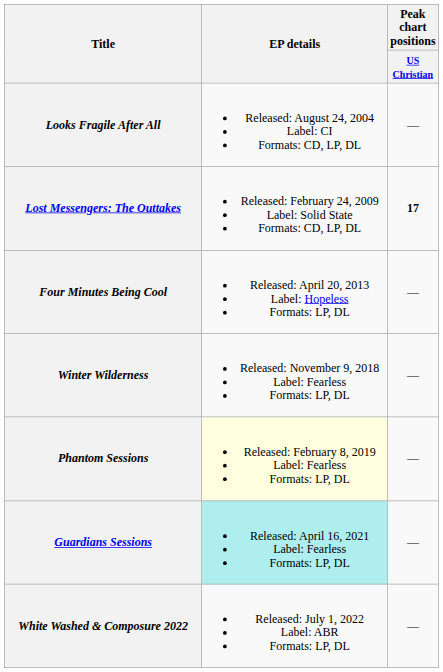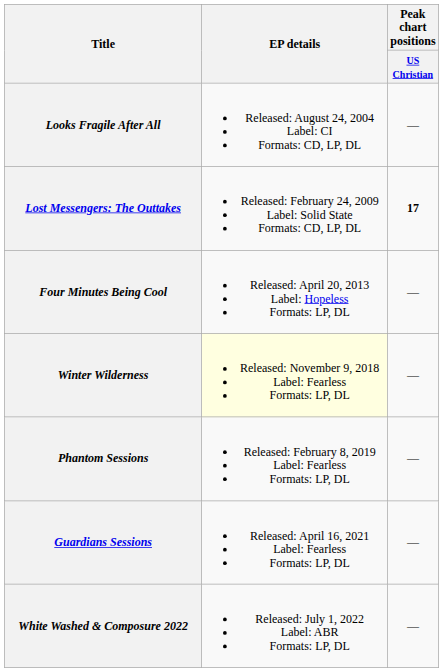(295, 382) no background -> (295, 382) lightyellow background
(295, 466) lightyellow background -> (295, 466) no background
(295, 549) paleturquoise background -> (295, 549) no background
